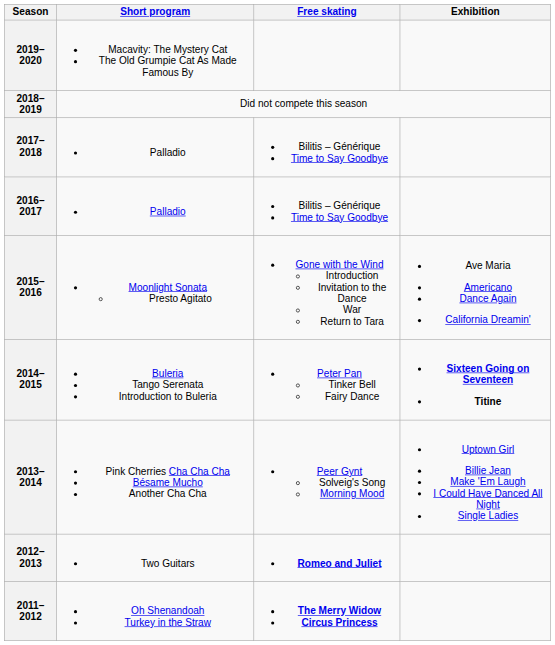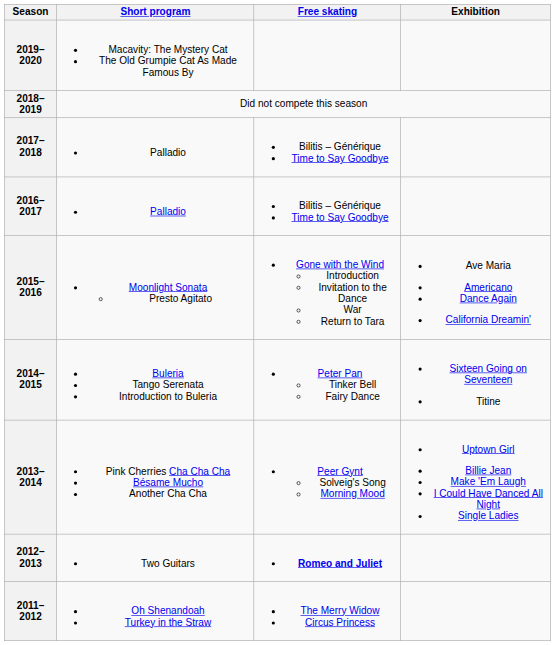(475, 385) bold -> (476, 385) normal
(327, 617) bold -> (327, 617) normal
